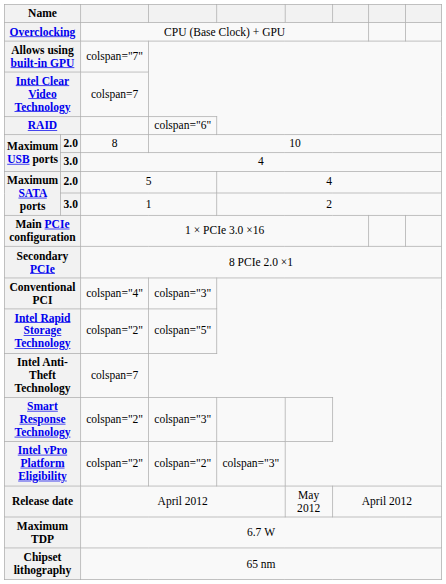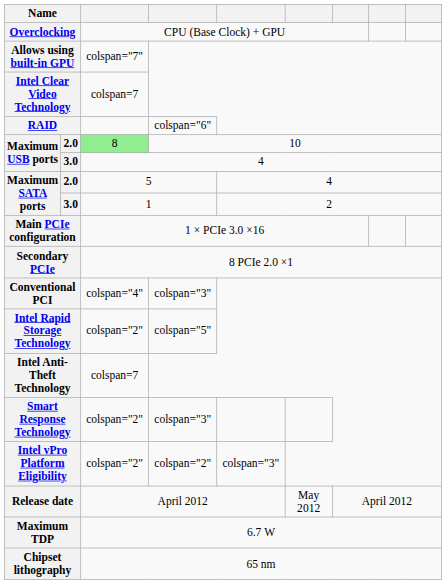(115, 143) no background -> (115, 143) lightgreen background
